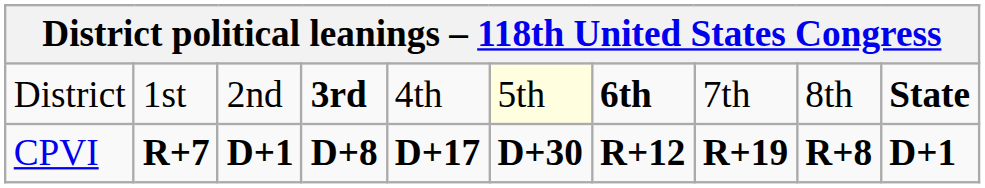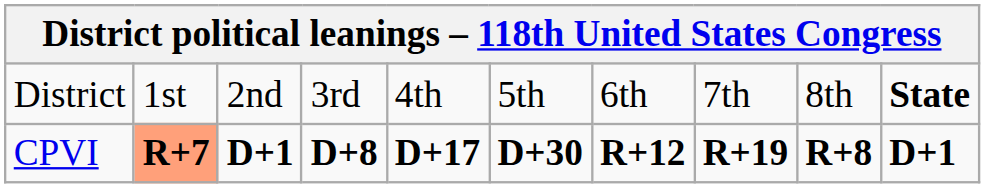(339, 93) bold -> (336, 93) normal
(521, 93) lightyellow background -> (521, 93) no background
(626, 93) bold -> (624, 93) normal
(176, 152) no background -> (176, 152) lightsalmon background
